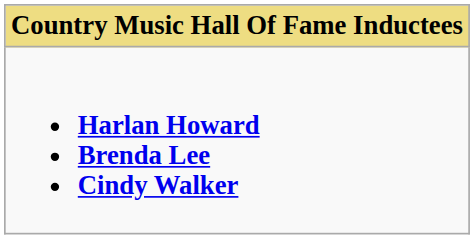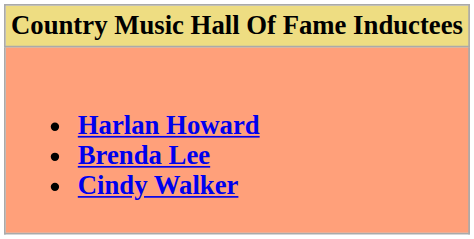(237, 155) no background -> (237, 155) lightsalmon background
